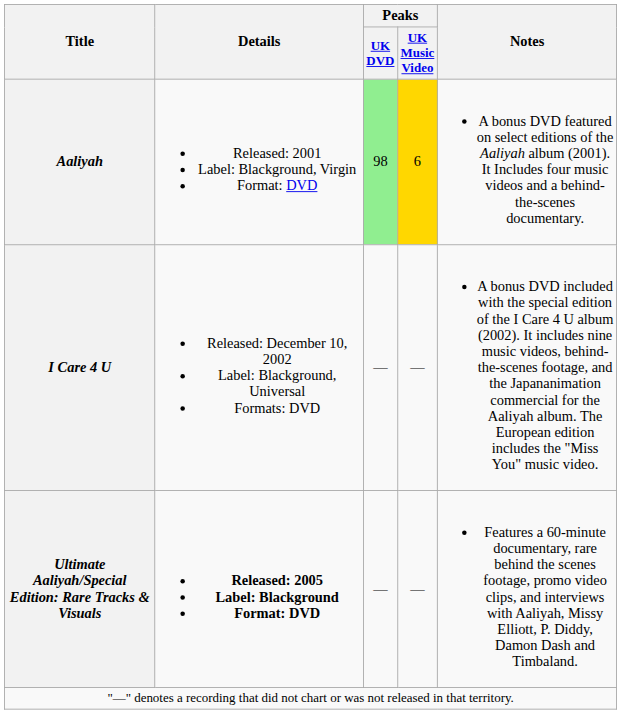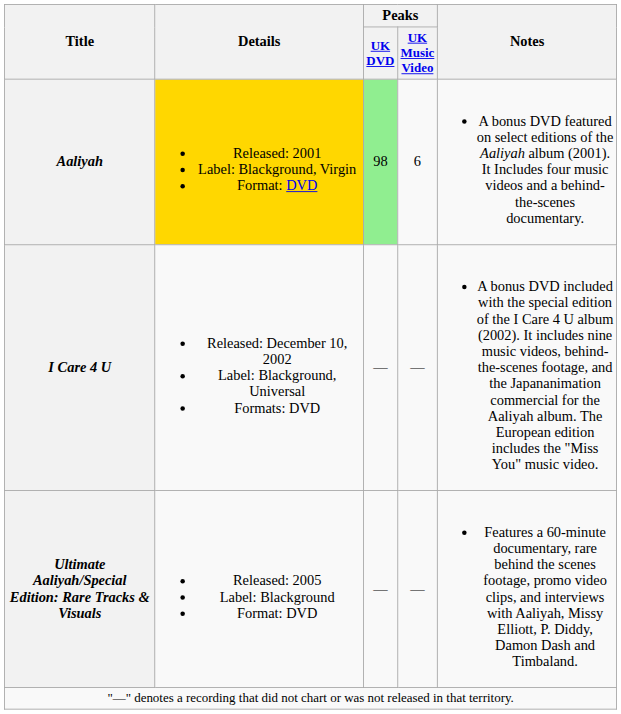(259, 170) no background -> (259, 170) gold background
(417, 161) gold background -> (417, 161) no background
(259, 597) bold -> (259, 597) normal
